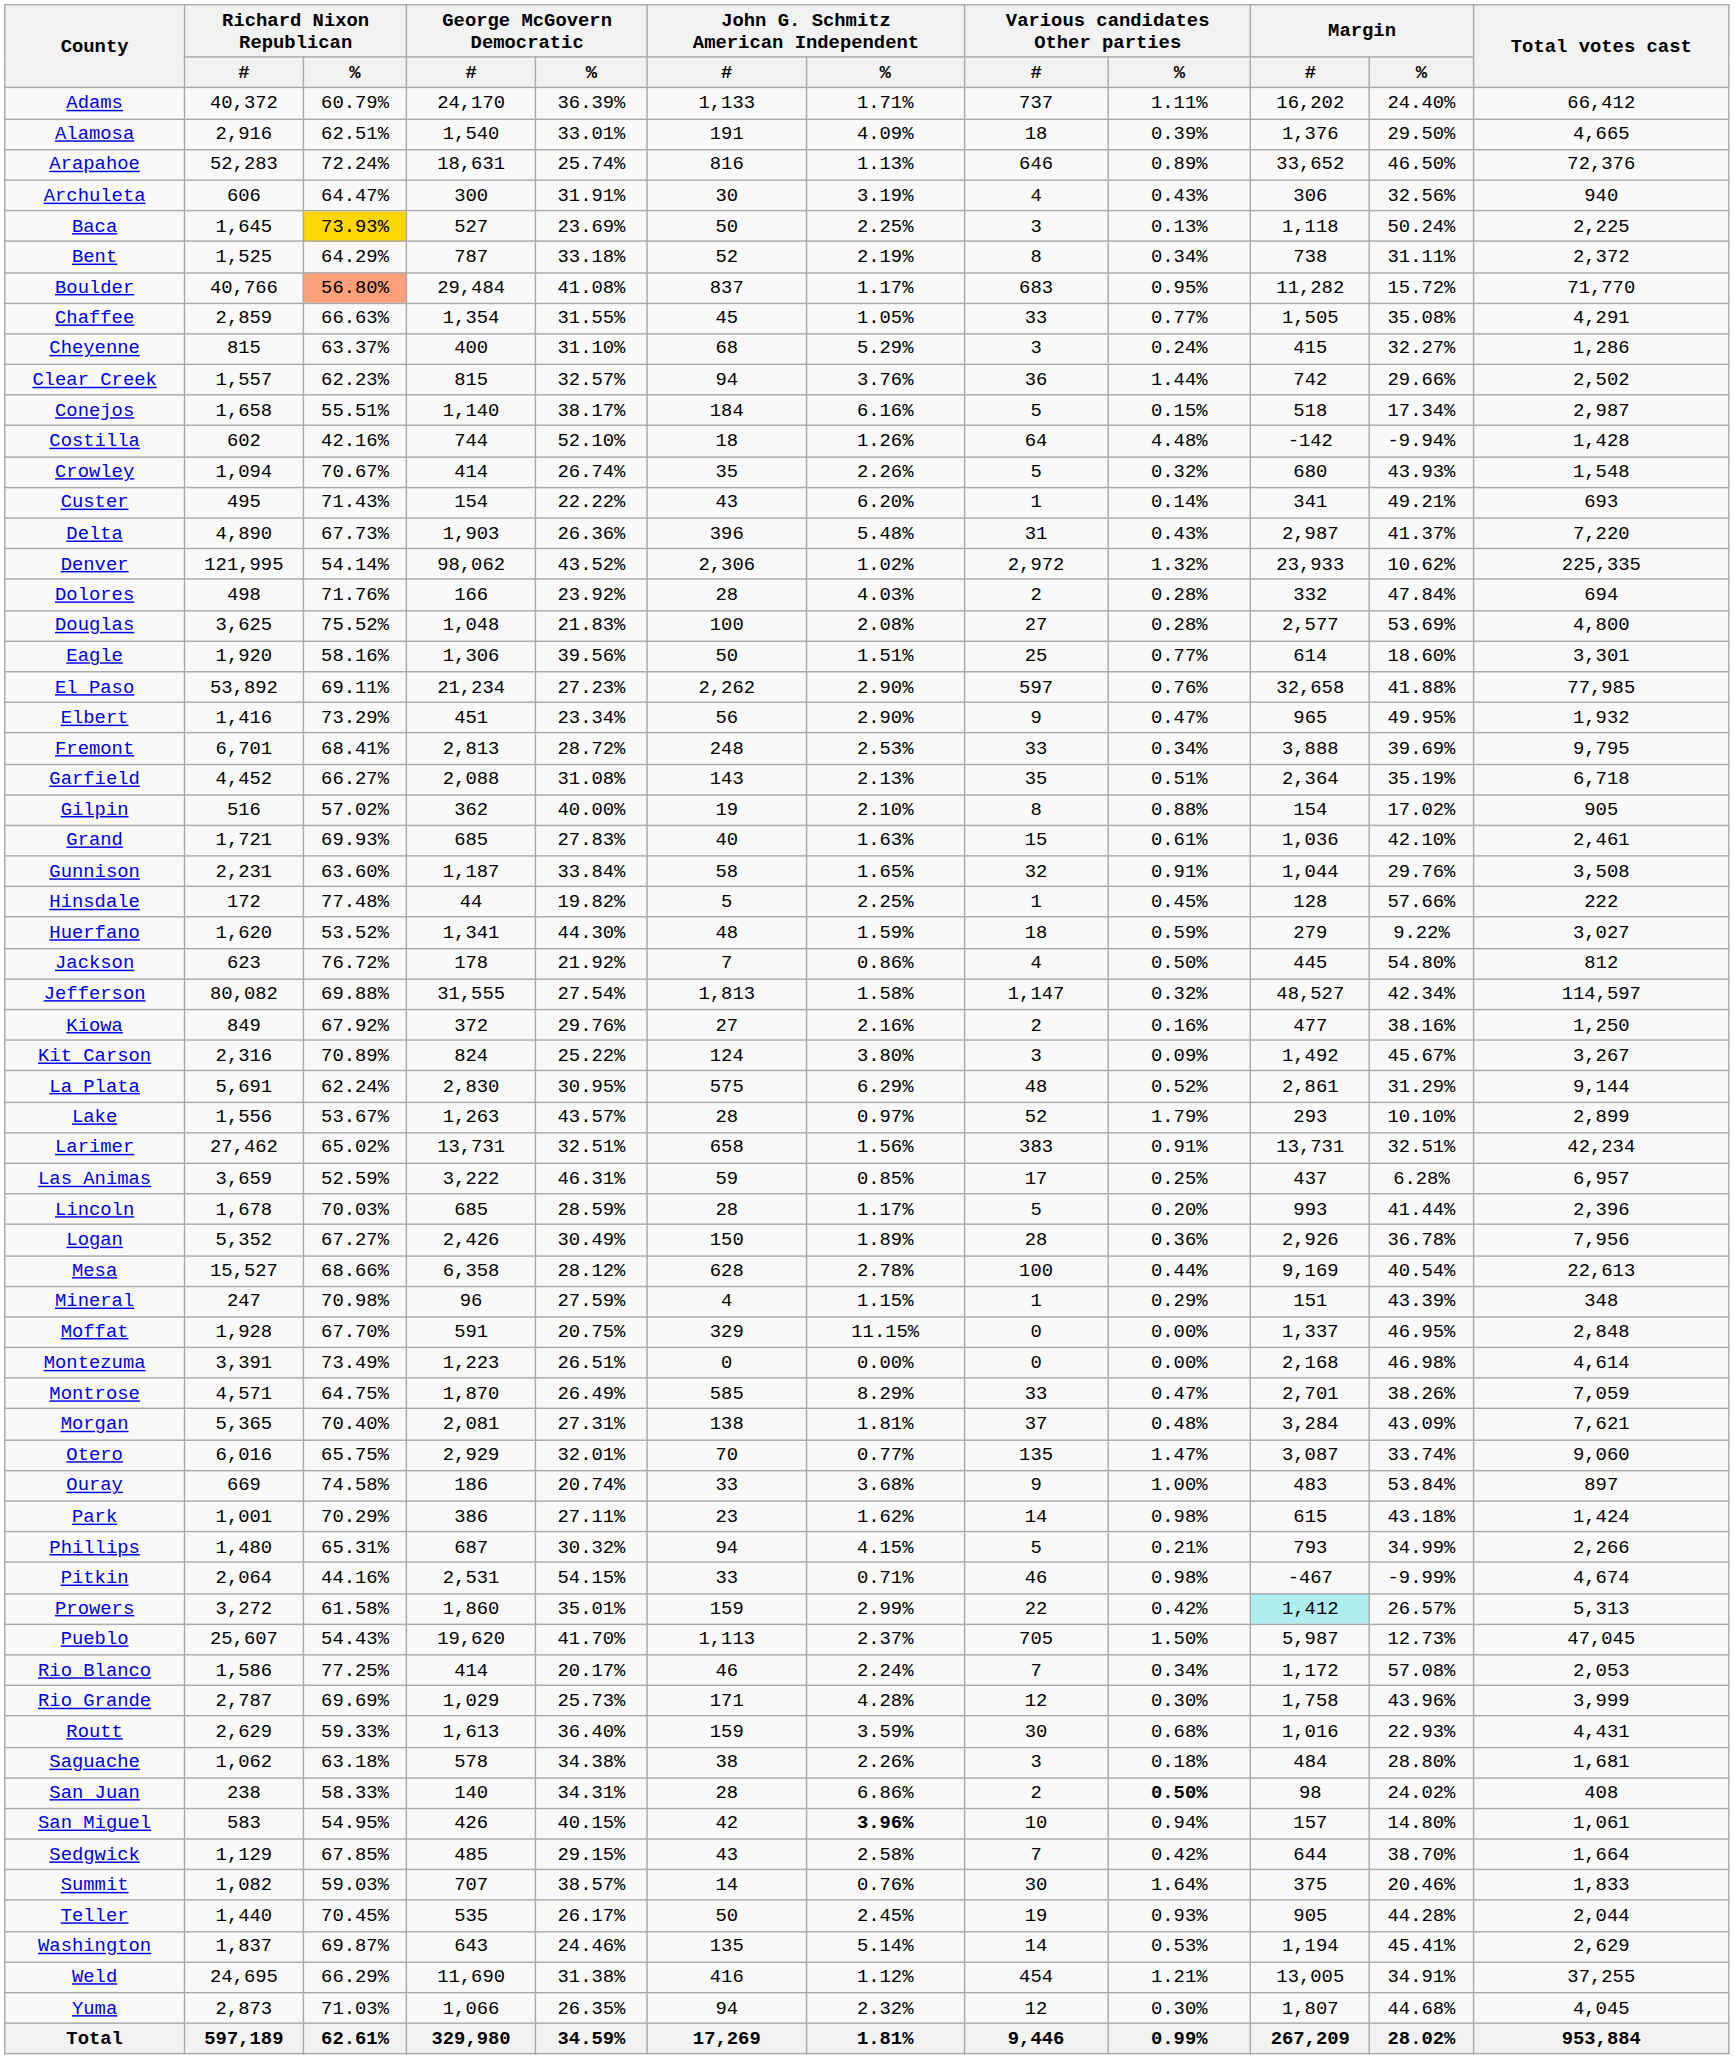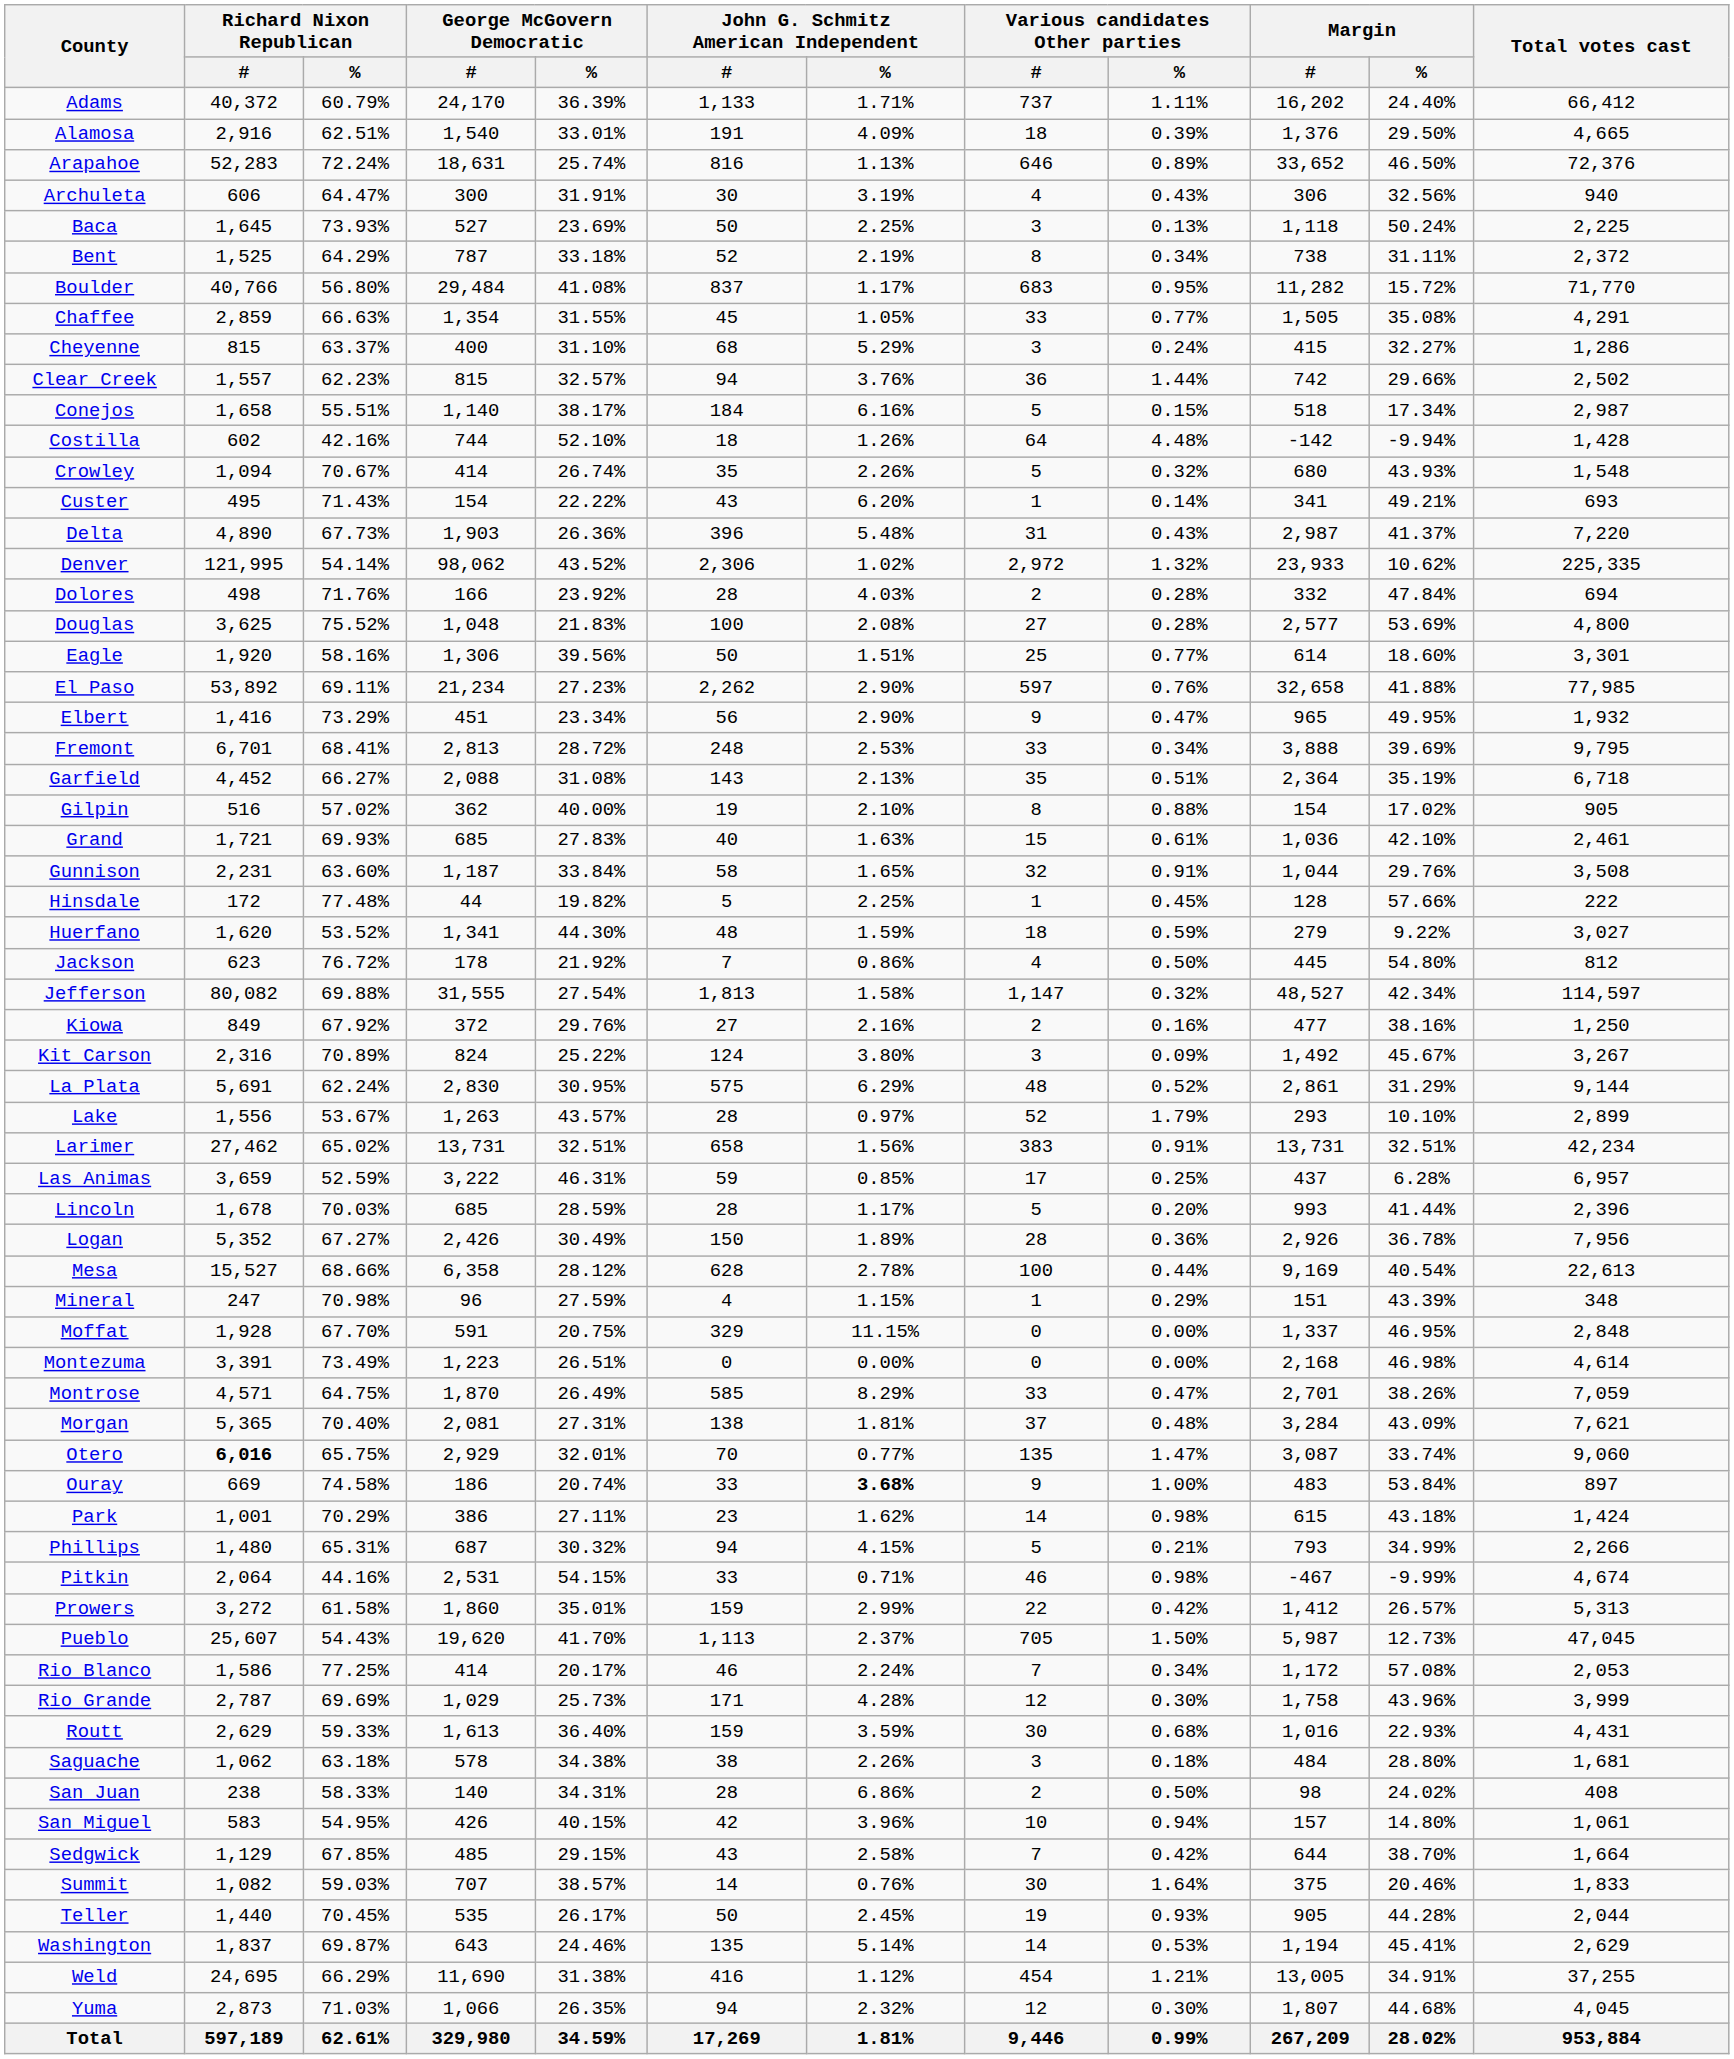(355, 226) gold background -> (355, 226) no background
(355, 288) lightsalmon background -> (355, 288) no background
(244, 1455) normal -> (244, 1455) bold
(885, 1486) normal -> (885, 1486) bold
(1310, 1609) paleturquoise background -> (1310, 1609) no background
(1179, 1793) bold -> (1179, 1793) normal
(885, 1824) bold -> (885, 1824) normal
